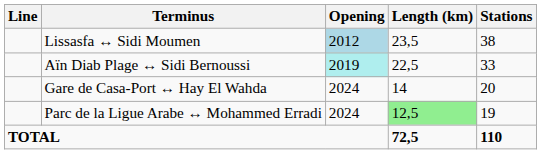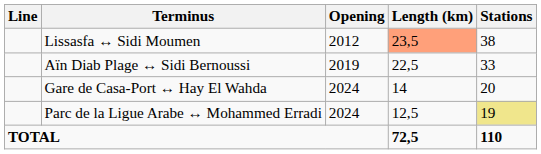(344, 40) lightblue background -> (344, 40) no background
(405, 40) no background -> (405, 40) lightsalmon background
(344, 64) paleturquoise background -> (344, 64) no background
(405, 112) lightgreen background -> (405, 112) no background
(488, 112) no background -> (488, 112) khaki background
